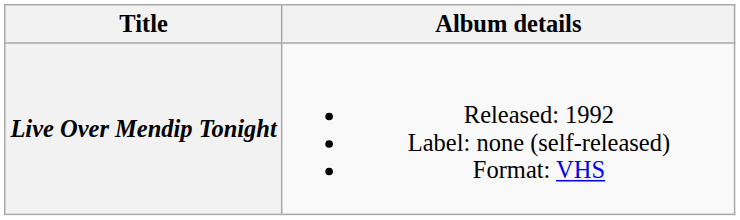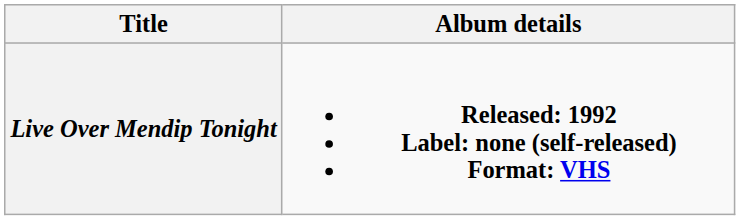(508, 143) normal -> (508, 143) bold
